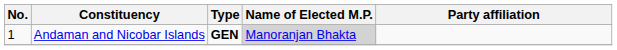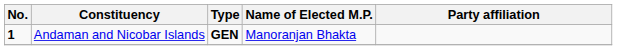(11, 35) normal -> (11, 35) bold
(301, 35) lightgrey background -> (301, 35) no background
